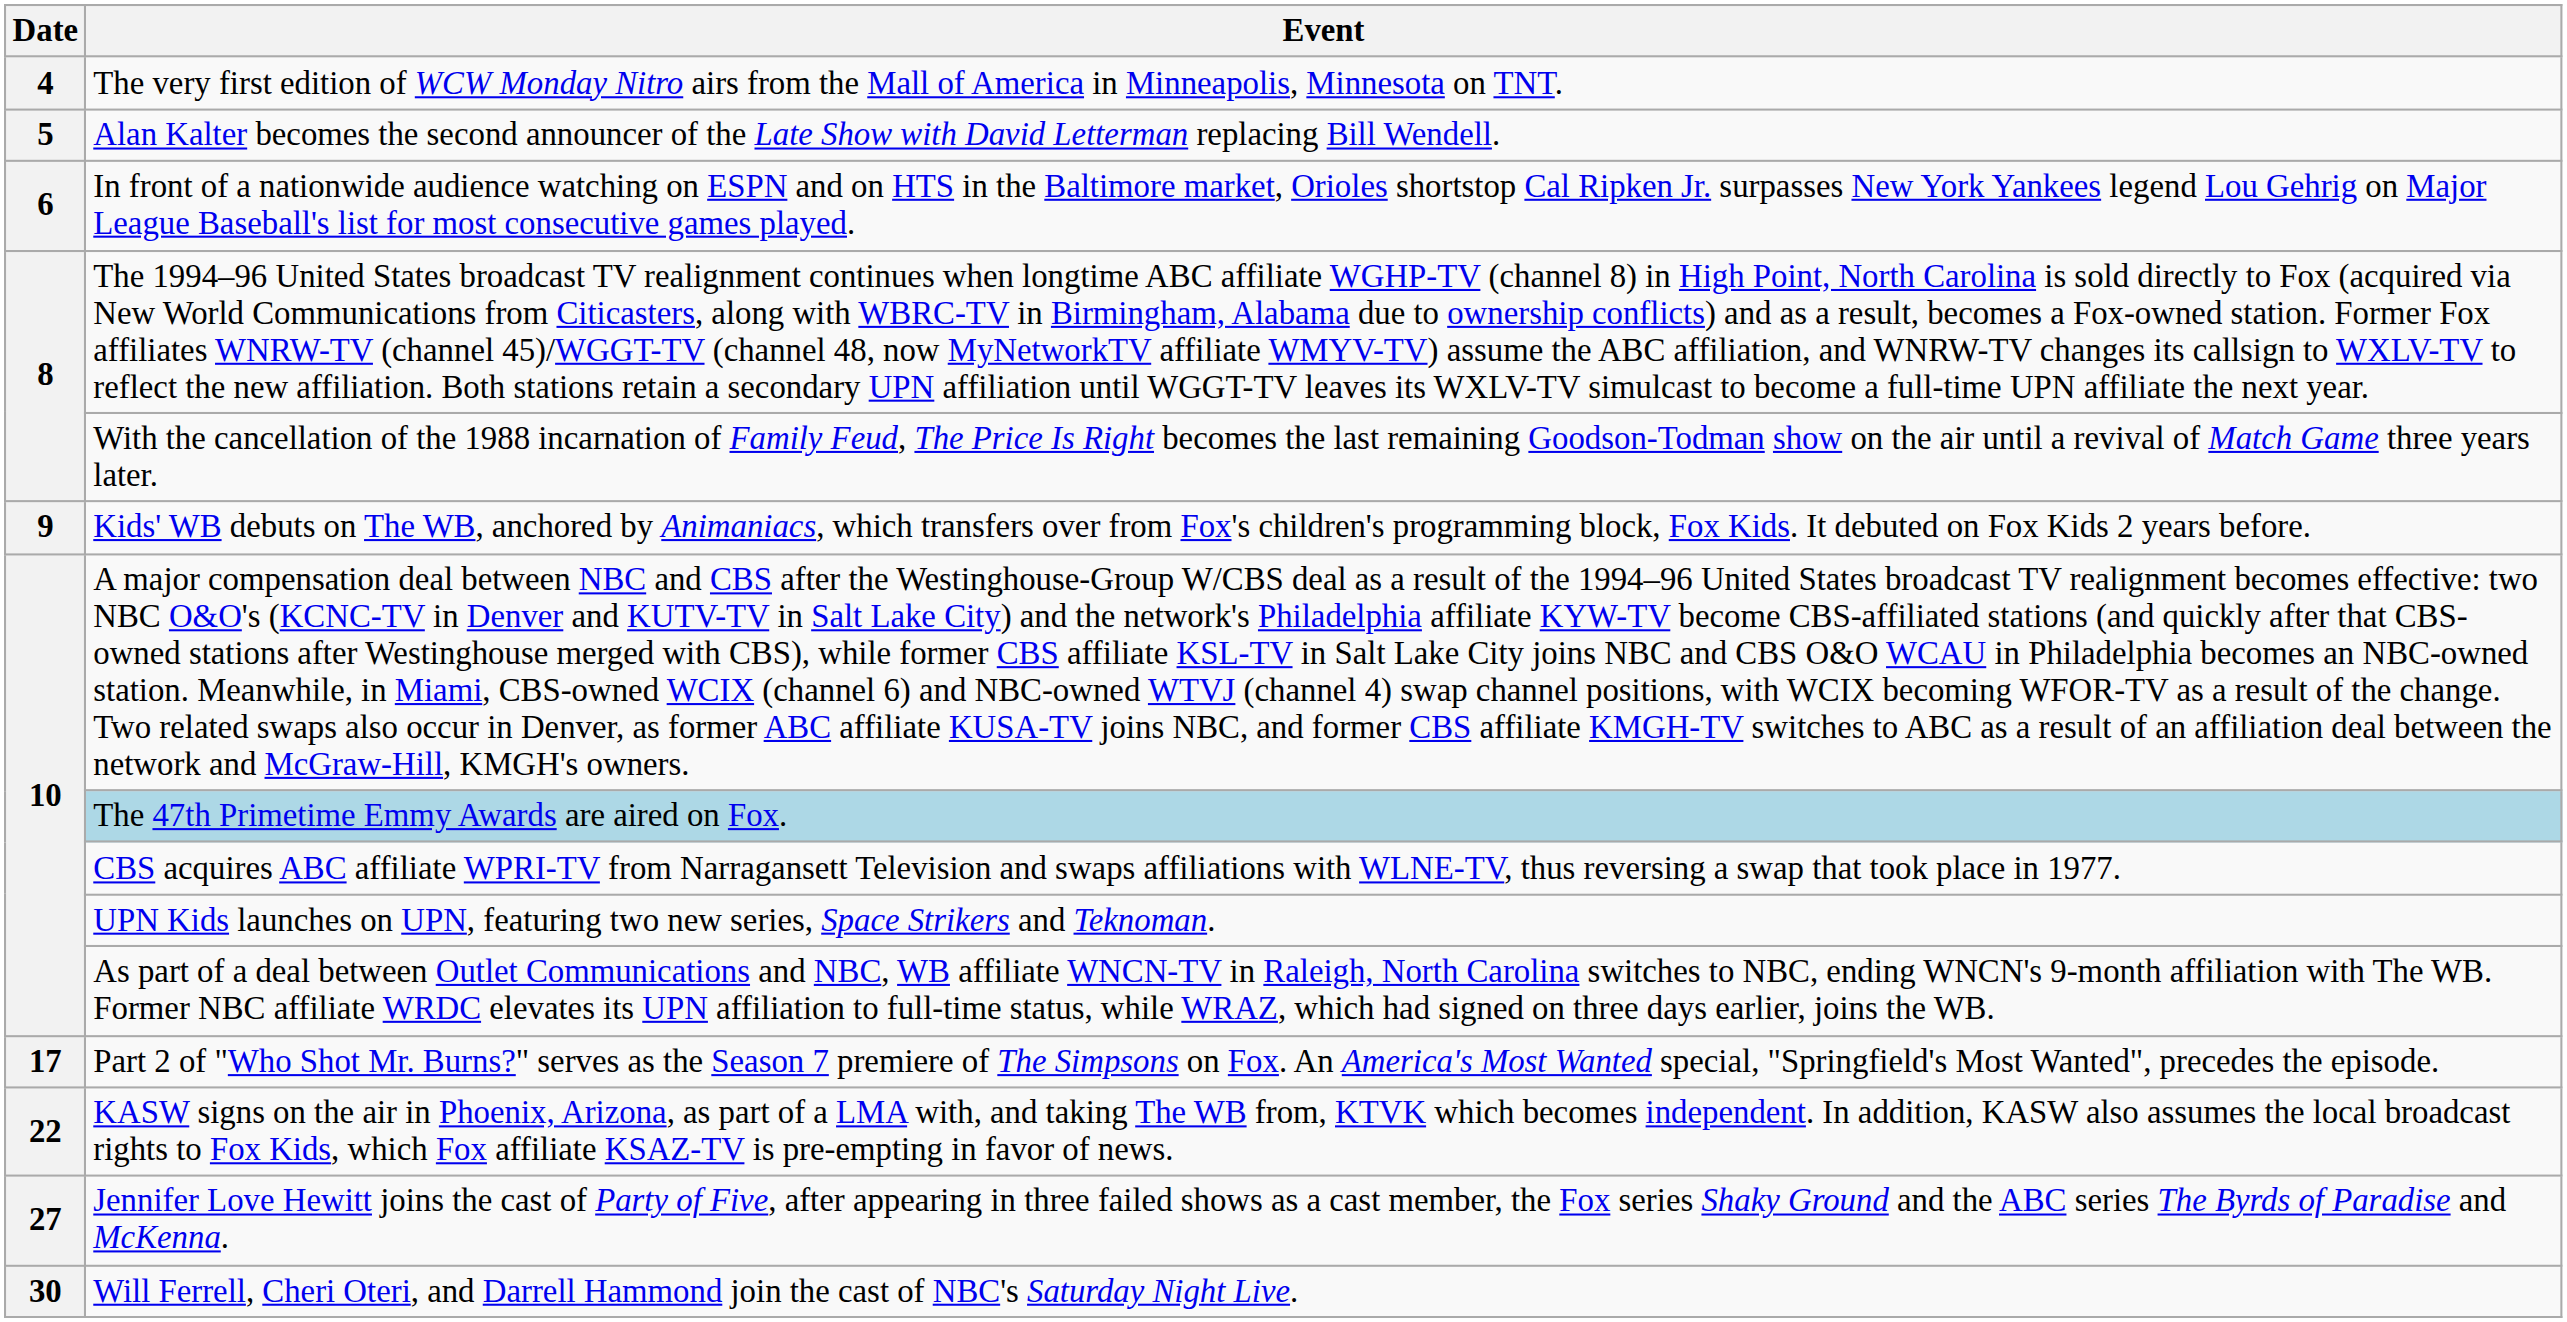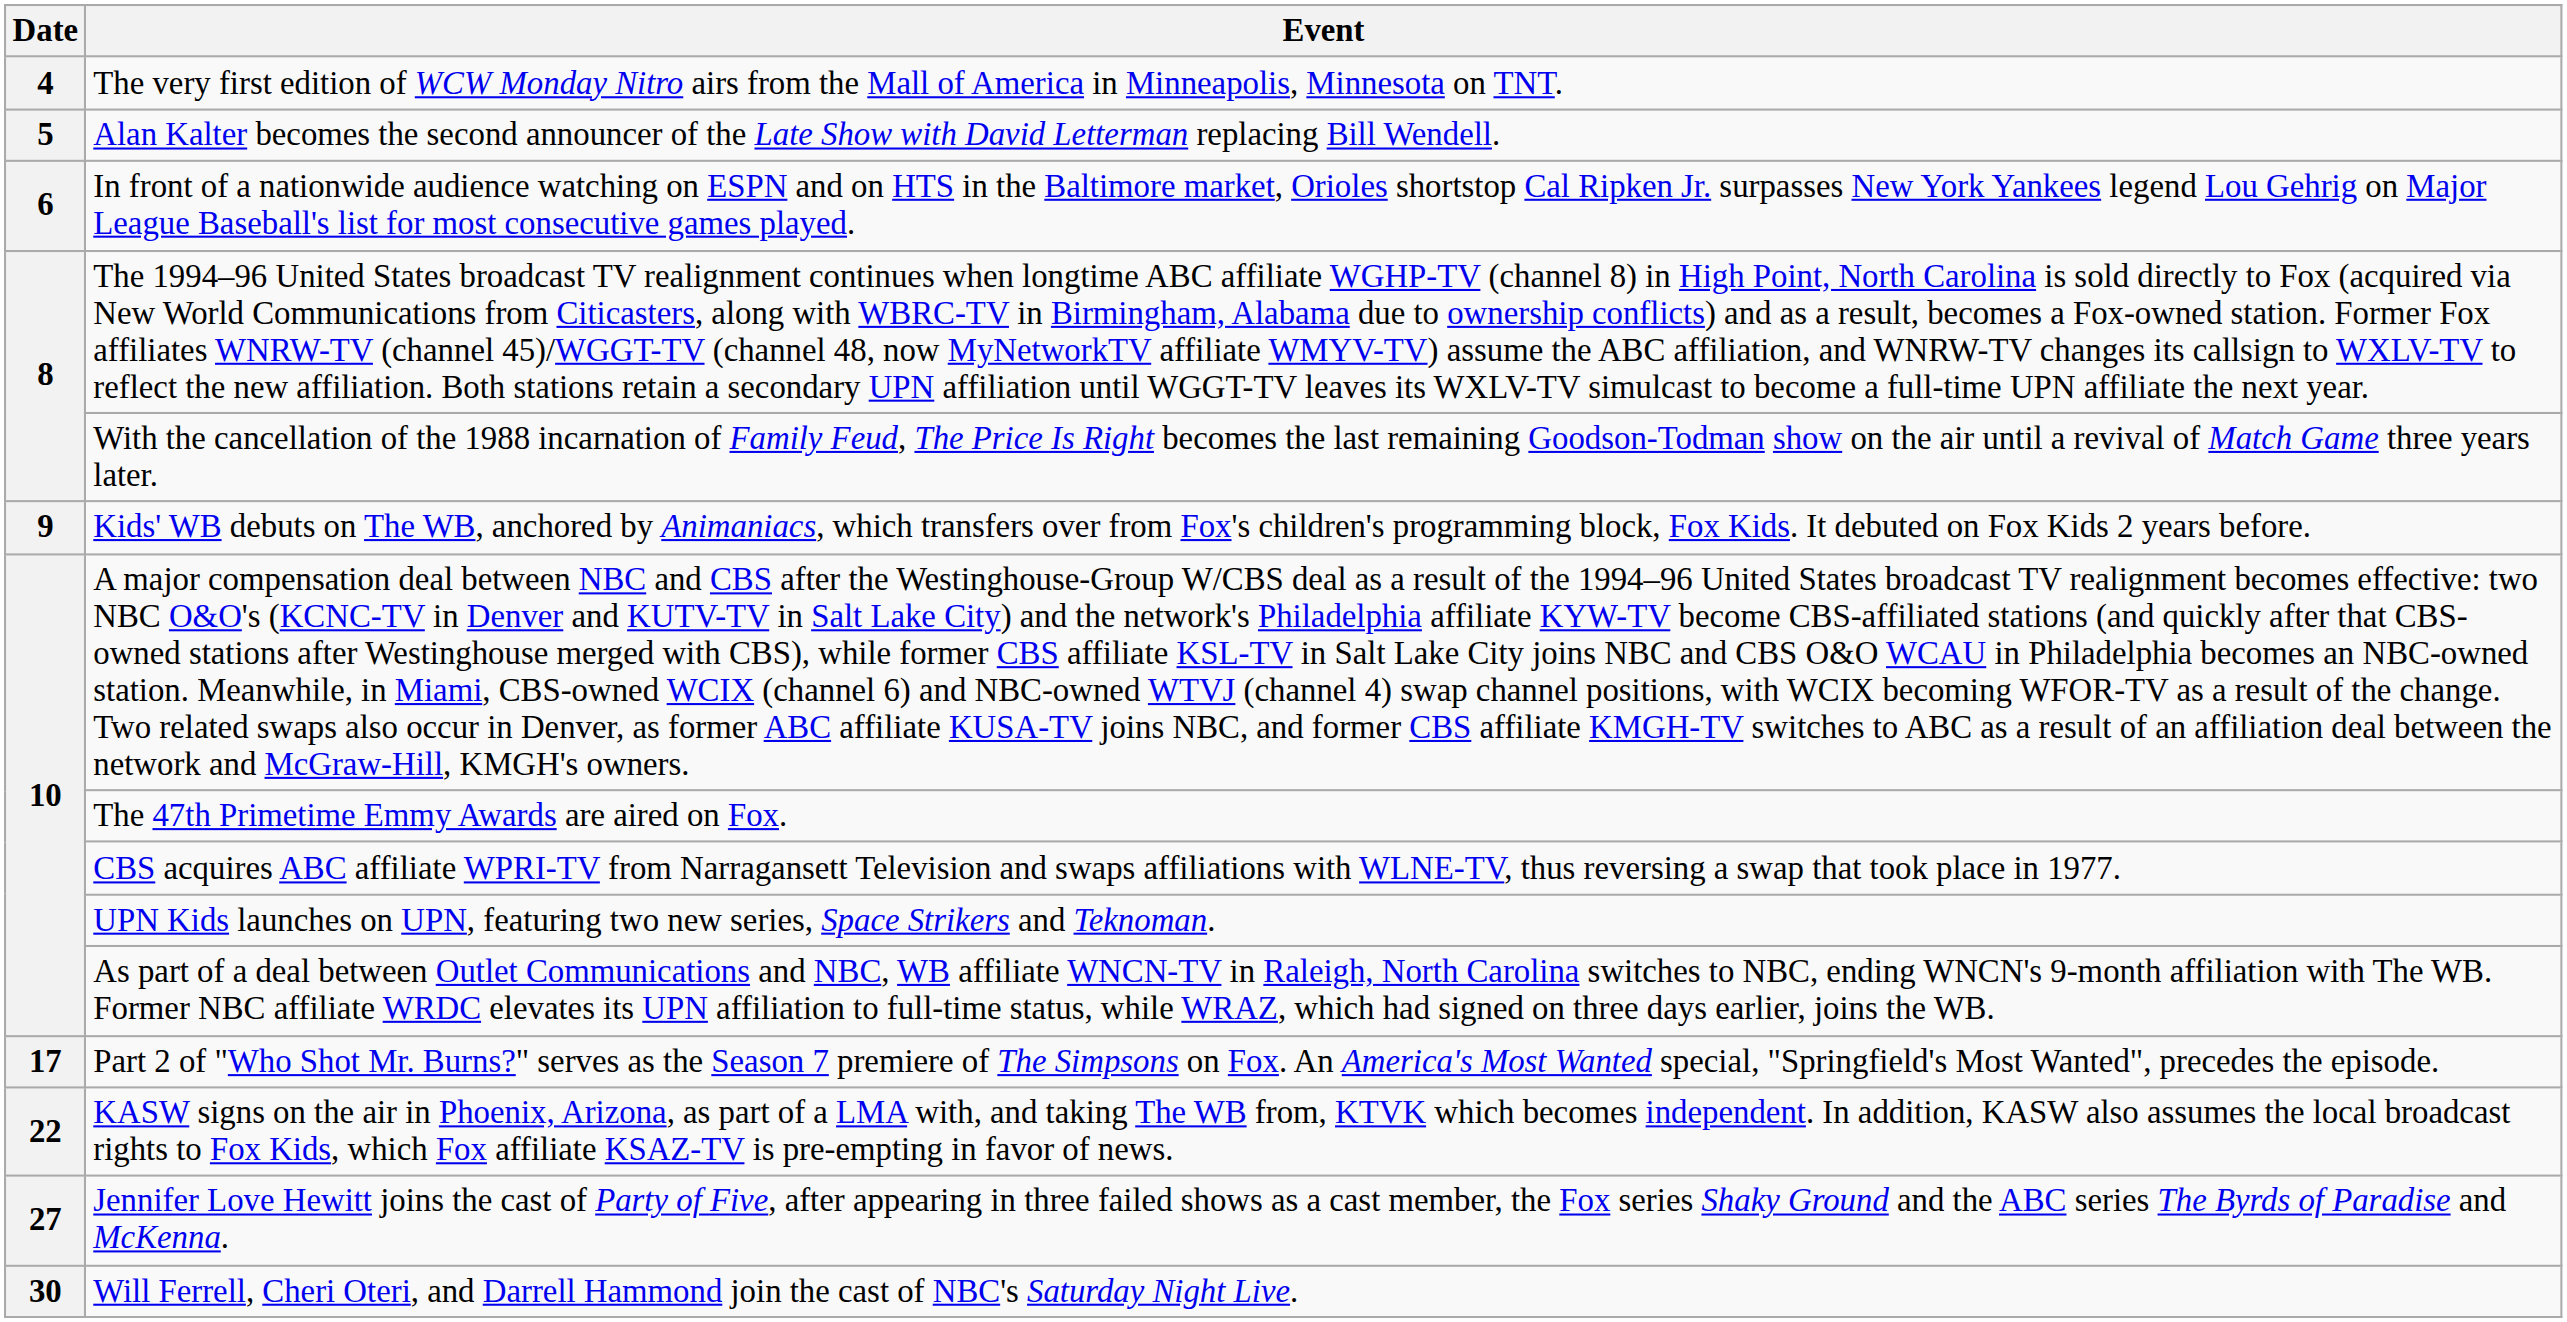(440, 815) lightblue background -> (440, 815) no background
